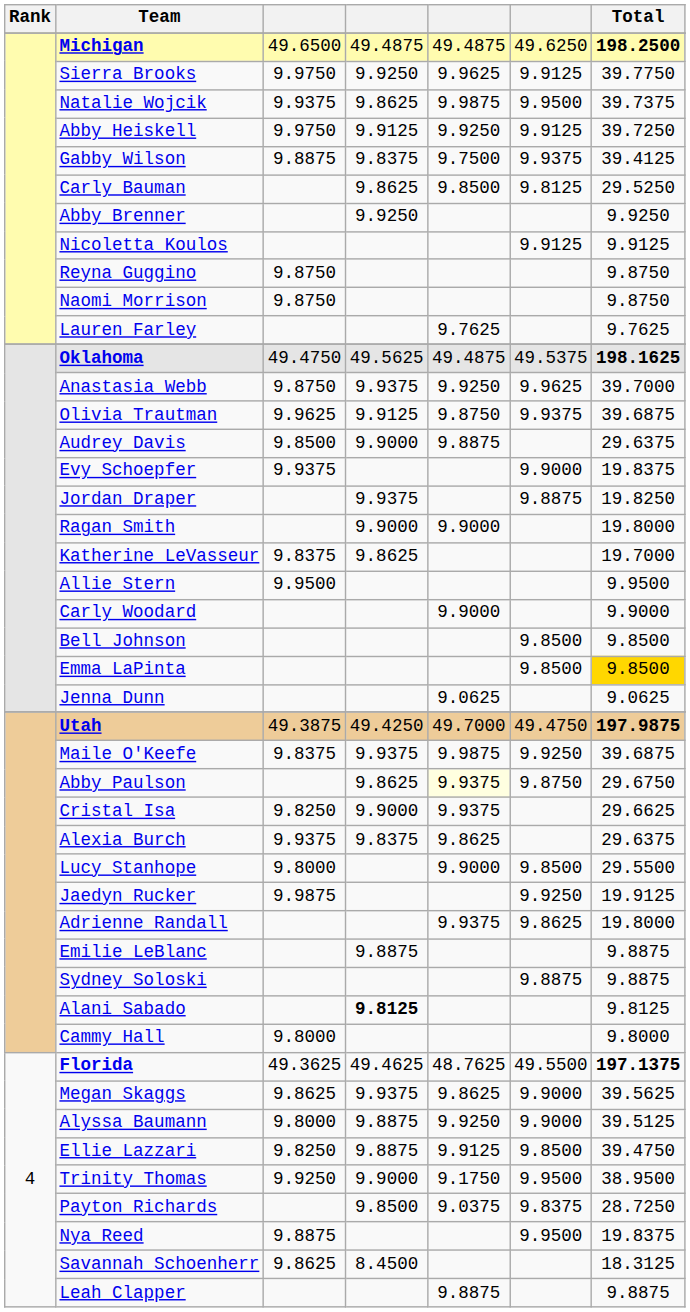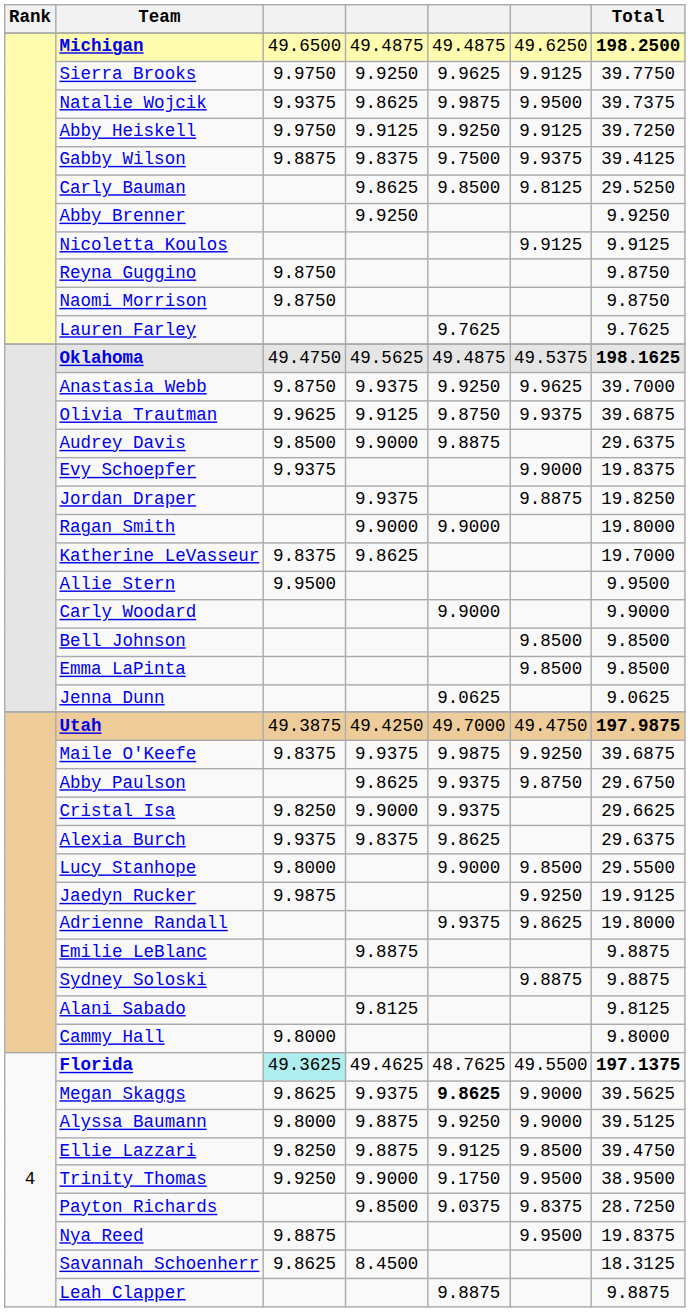(638, 670) gold background -> (638, 670) no background
(469, 784) lightyellow background -> (469, 784) no background
(387, 1010) bold -> (387, 1010) normal
(305, 1067) no background -> (305, 1067) paleturquoise background
(469, 1095) normal -> (469, 1095) bold
